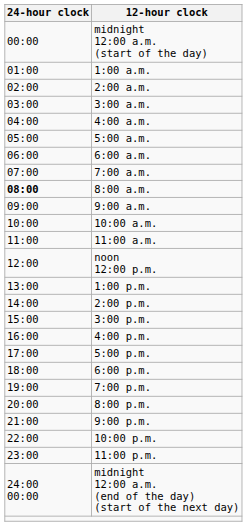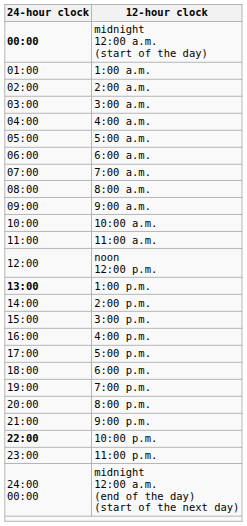(23, 42) normal -> (23, 42) bold
(23, 189) bold -> (23, 189) normal
(23, 286) normal -> (23, 286) bold
(23, 438) normal -> (23, 438) bold
